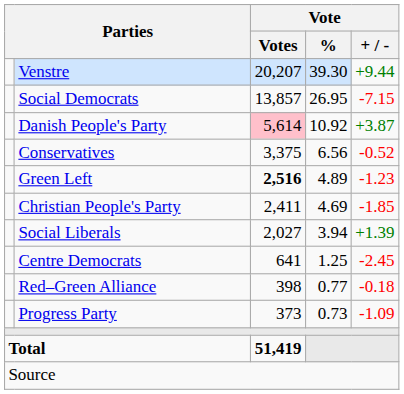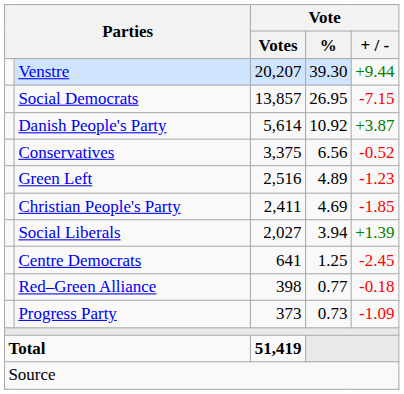(282, 125) pink background -> (282, 125) no background
(282, 179) bold -> (282, 179) normal
